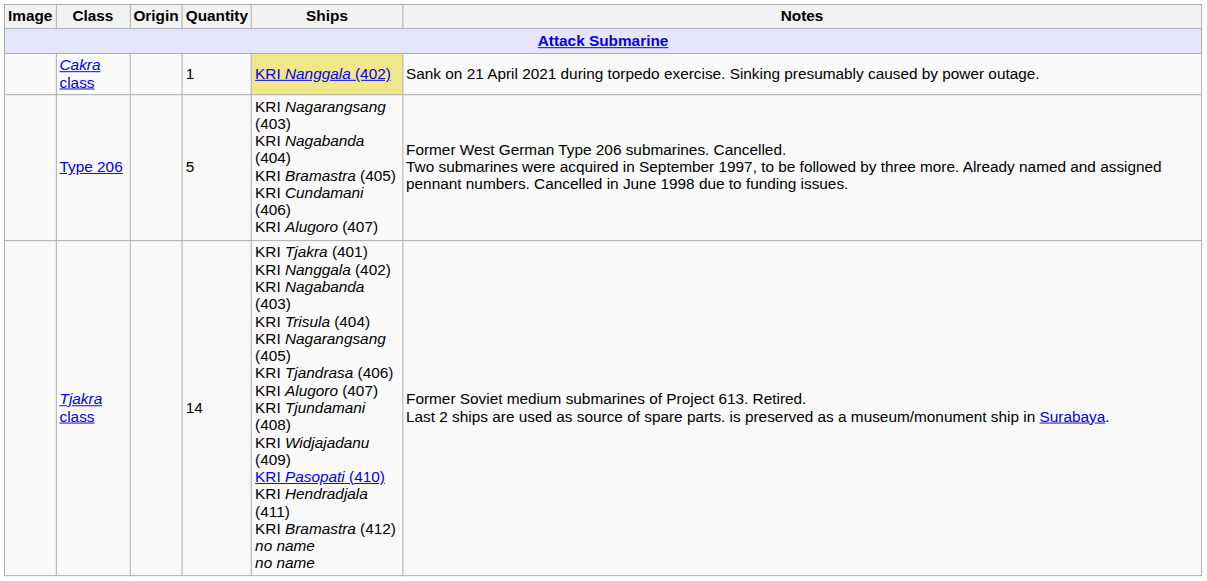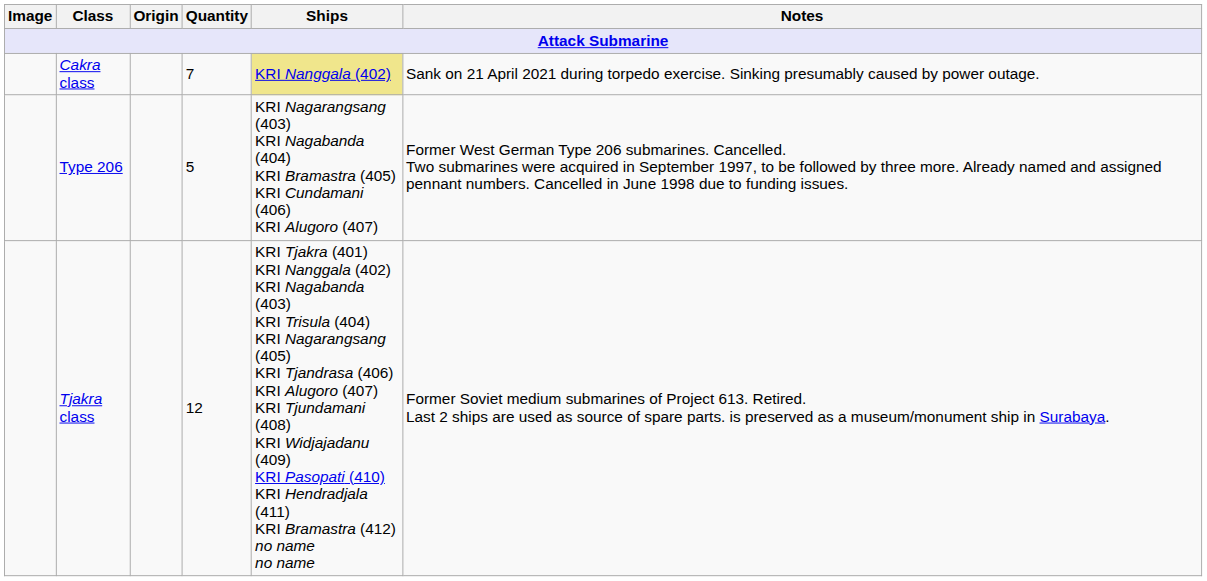(190, 74) 1 -> (190, 74) 7
(194, 407) 14 -> (194, 407) 12
